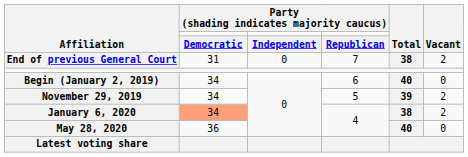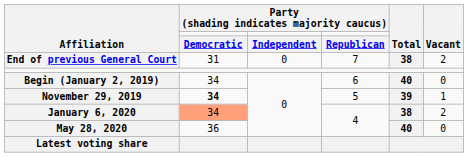(213, 96) normal -> (213, 96) bold
(443, 96) 2 -> (443, 96) 1
